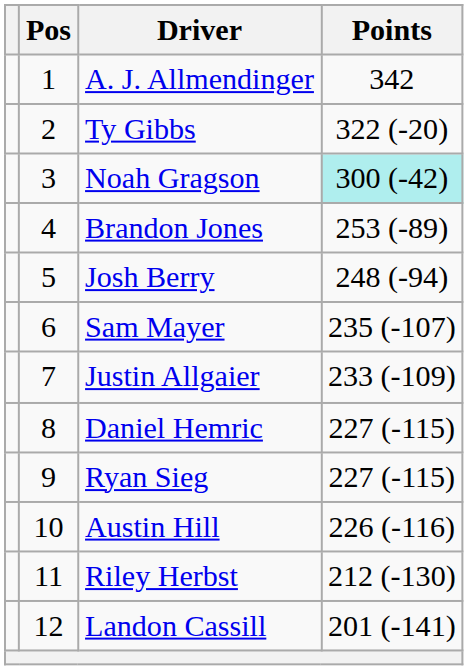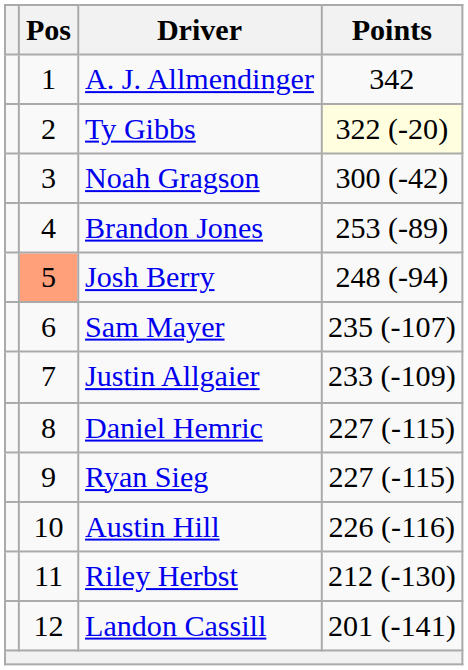(392, 128) no background -> (392, 128) lightyellow background
(392, 178) paleturquoise background -> (392, 178) no background
(49, 277) no background -> (49, 277) lightsalmon background
